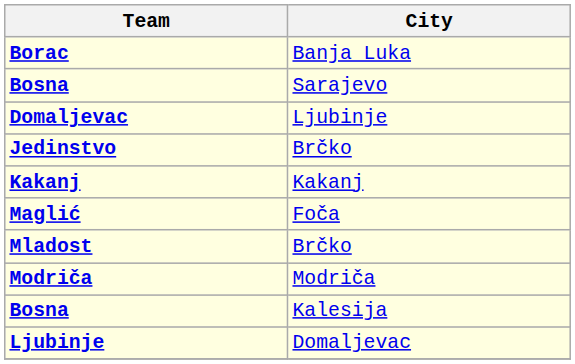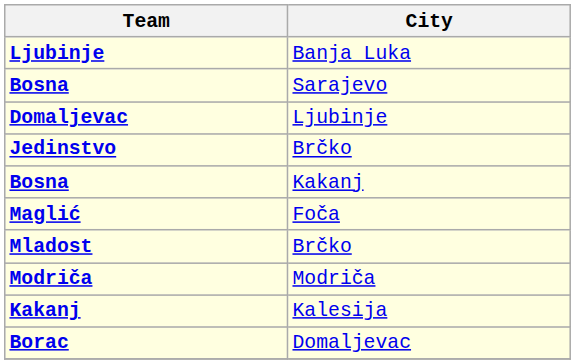(39, 53) Borac -> (57, 53) Ljubinje
(45, 182) Kakanj -> (39, 182) Bosna
(39, 311) Bosna -> (45, 311) Kakanj
(57, 343) Ljubinje -> (39, 343) Borac
